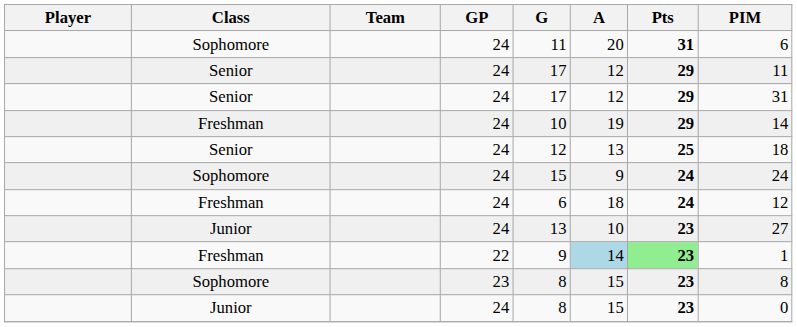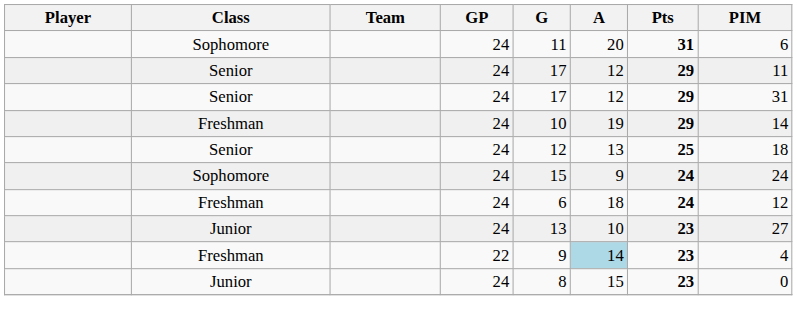(686, 255) lightgreen background -> (686, 255) no background
(784, 255) 1 -> (784, 255) 4
- row: (231, 281)
